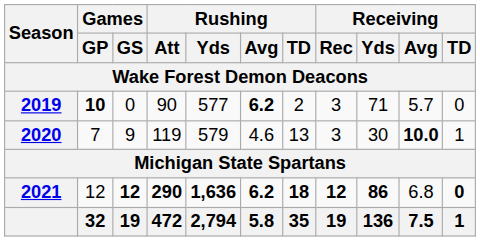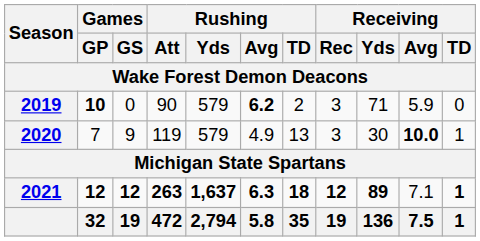(213, 105) 577 -> (213, 105) 579
(421, 105) 5.7 -> (421, 105) 5.9
(261, 134) 4.6 -> (261, 134) 4.9
(95, 192) normal -> (95, 192) bold
(167, 192) 290 -> (167, 192) 263
(213, 192) 1,636 -> (213, 192) 1,637
(261, 192) 6.2 -> (261, 192) 6.3
(378, 192) 86 -> (378, 192) 89
(421, 192) 6.8 -> (421, 192) 7.1
(459, 192) 0 -> (459, 192) 1
